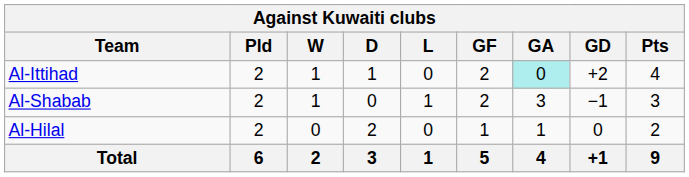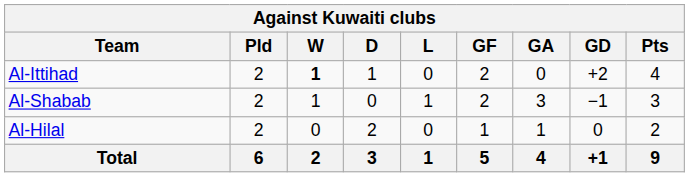(316, 74) normal -> (316, 74) bold
(541, 74) paleturquoise background -> (541, 74) no background
